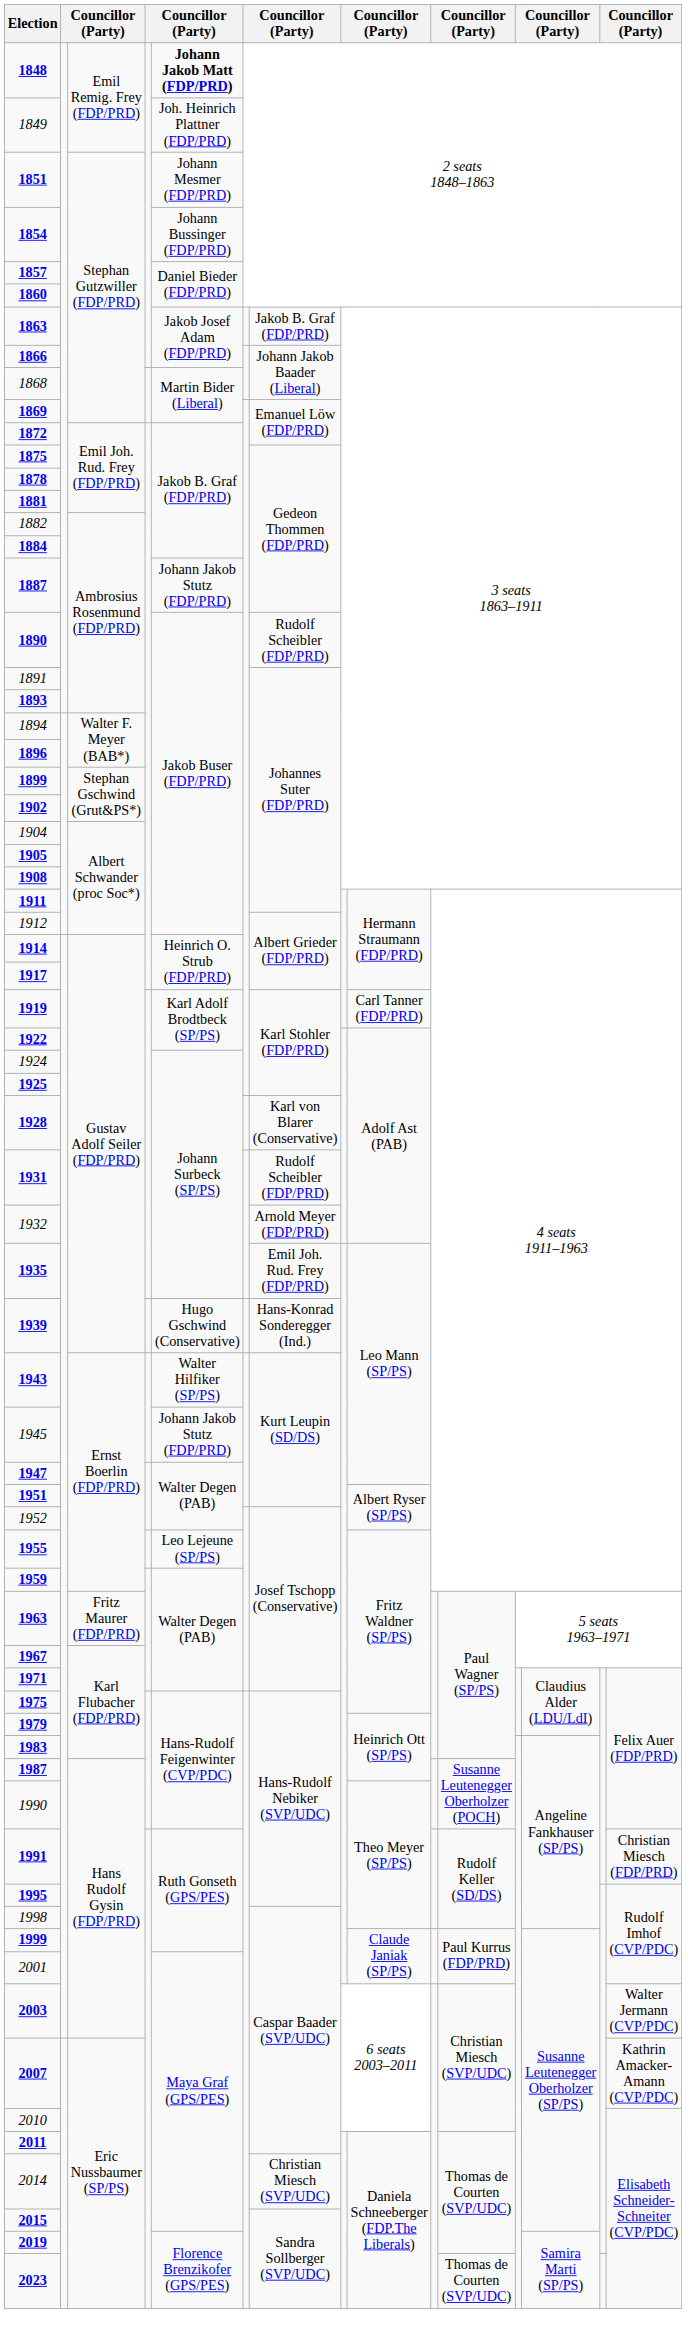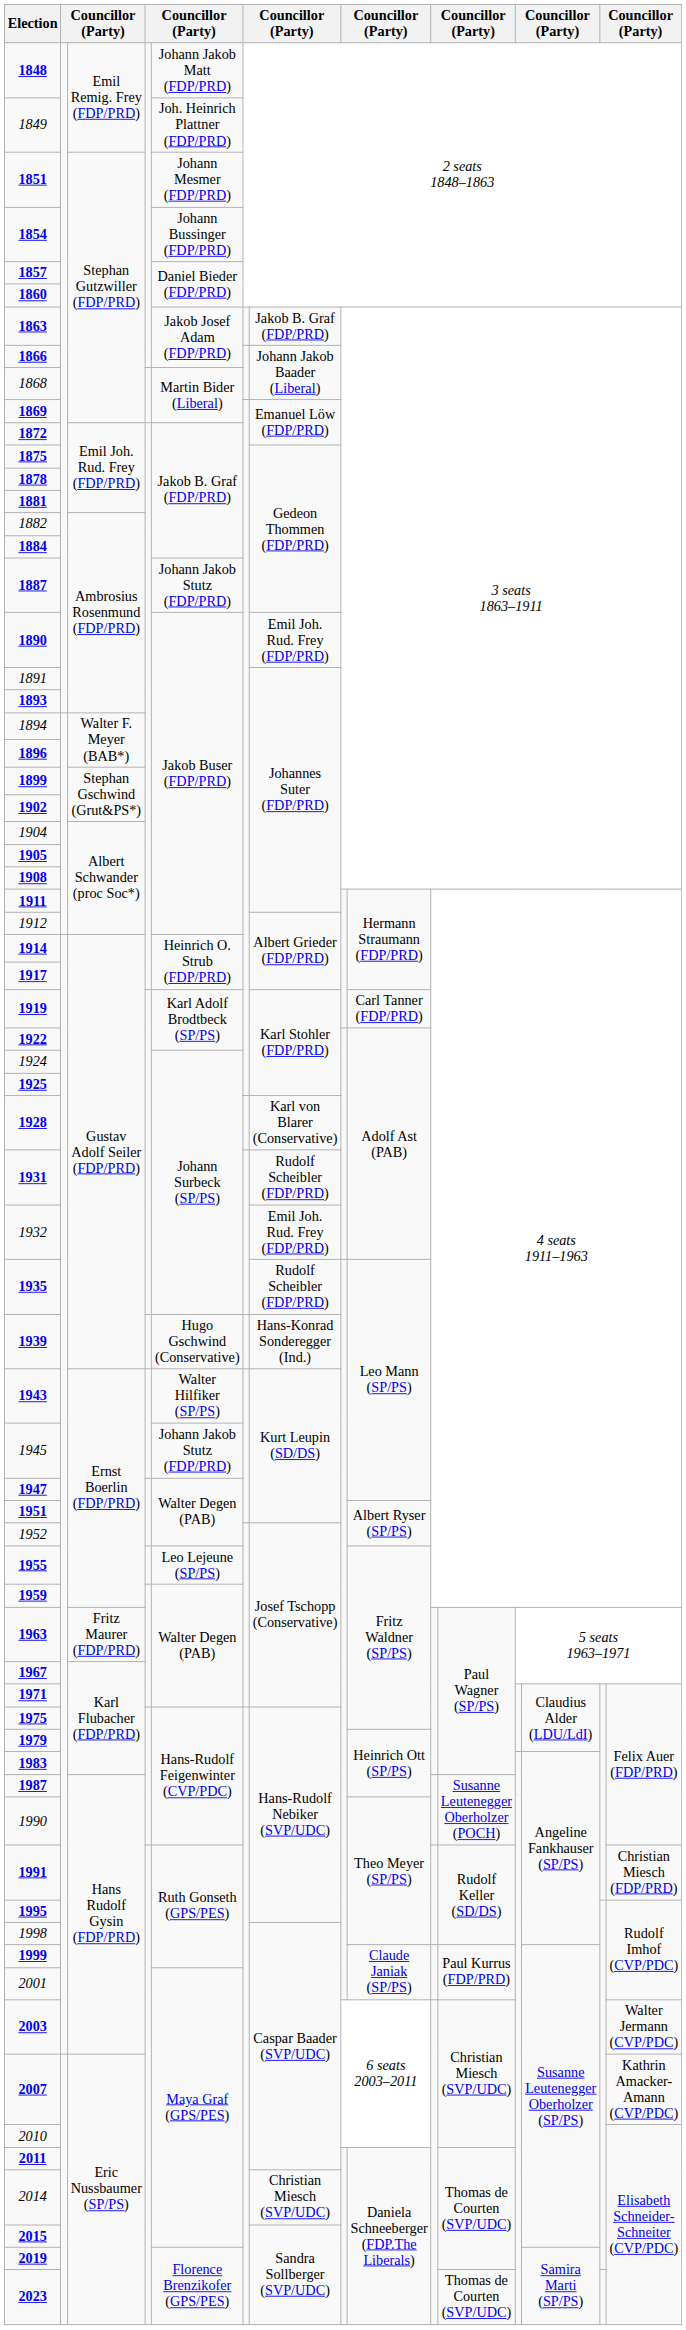(197, 70) bold -> (197, 70) normal
(295, 640) Rudolf Scheibler (FDP/PRD) -> (295, 640) Emil Joh. Rud. Frey (FDP/PRD)
(295, 1224) Arnold Meyer (FDP/PRD) -> (295, 1232) Emil Joh. Rud. Frey (FDP/PRD)
(295, 1270) Emil Joh. Rud. Frey (FDP/PRD) -> (295, 1286) Rudolf Scheibler (FDP/PRD)
